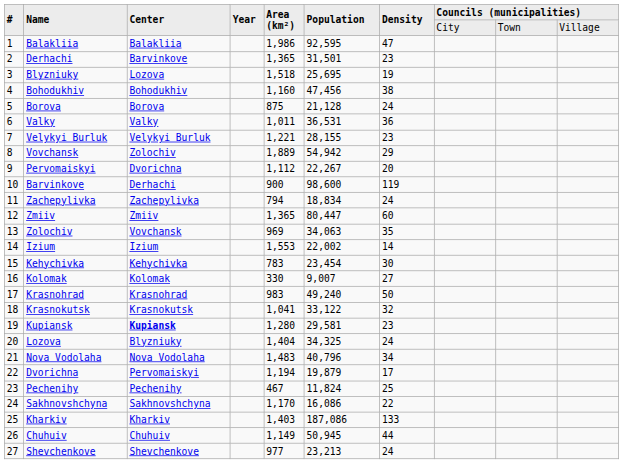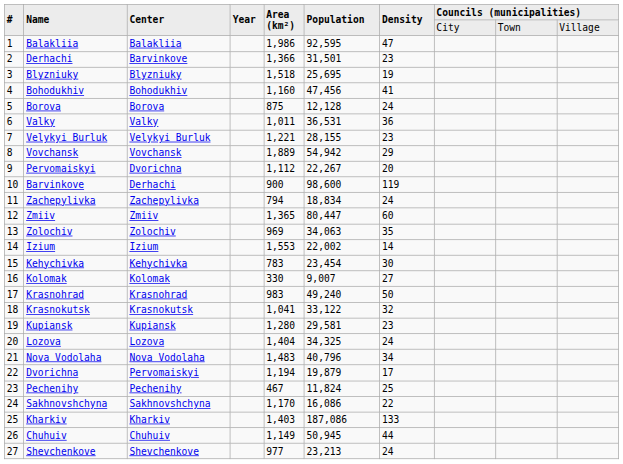(281, 59) 1,365 -> (281, 59) 1,366
(147, 75) Lozova -> (155, 75) Blyzniuky
(388, 91) 38 -> (388, 91) 41
(324, 106) 21,128 -> (324, 106) 12,128
(153, 153) Zolochiv -> (155, 153) Vovchansk
(155, 232) Vovchansk -> (153, 232) Zolochiv
(153, 326) bold -> (153, 326) normal
(155, 341) Blyzniuky -> (147, 341) Lozova
